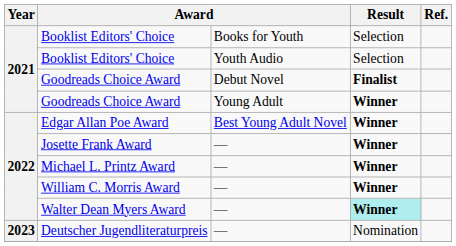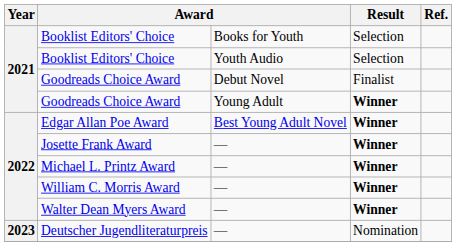(375, 79) bold -> (374, 79) normal
(375, 209) paleturquoise background -> (375, 209) no background
